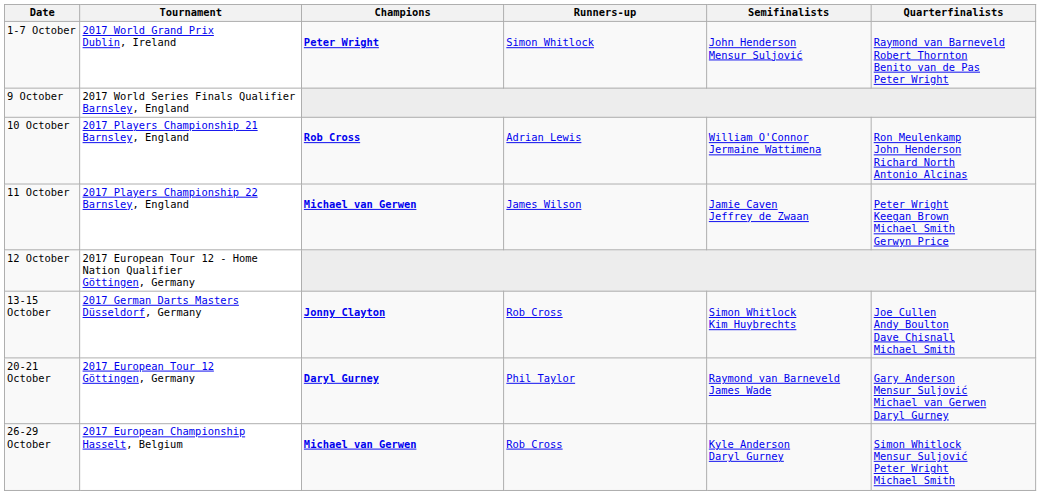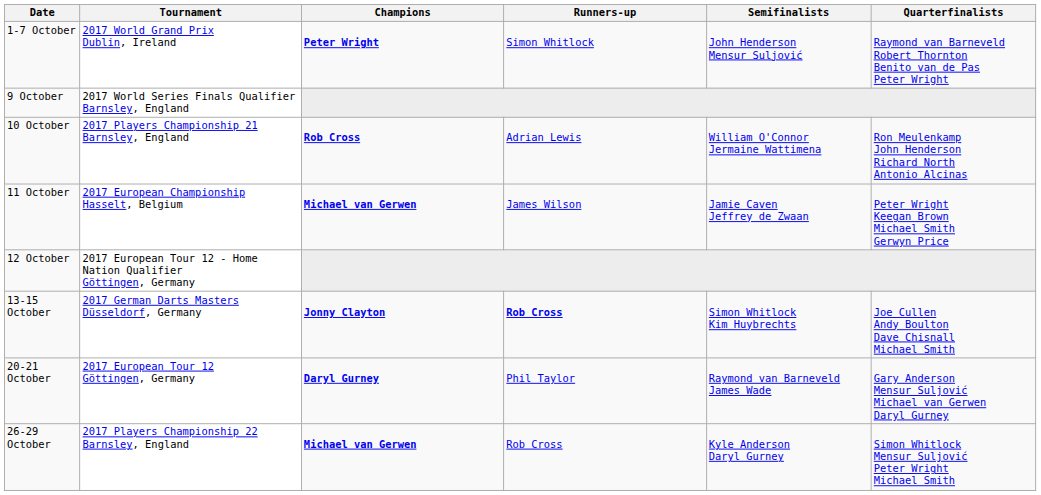(170, 198) 2017 Players Championship 22 Barnsley, England -> (164, 198) 2017 European Championship Hasselt, Belgium
(534, 312) normal -> (534, 312) bold
(164, 439) 2017 European Championship Hasselt, Belgium -> (170, 439) 2017 Players Championship 22 Barnsley, England
